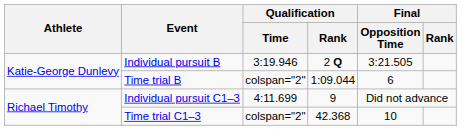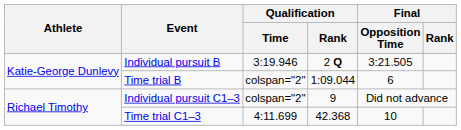(275, 98) 4:11.699 -> (275, 98) colspan="2"
(275, 116) colspan="2" -> (275, 116) 4:11.699
